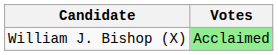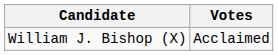(232, 39) lightgreen background -> (232, 39) no background
